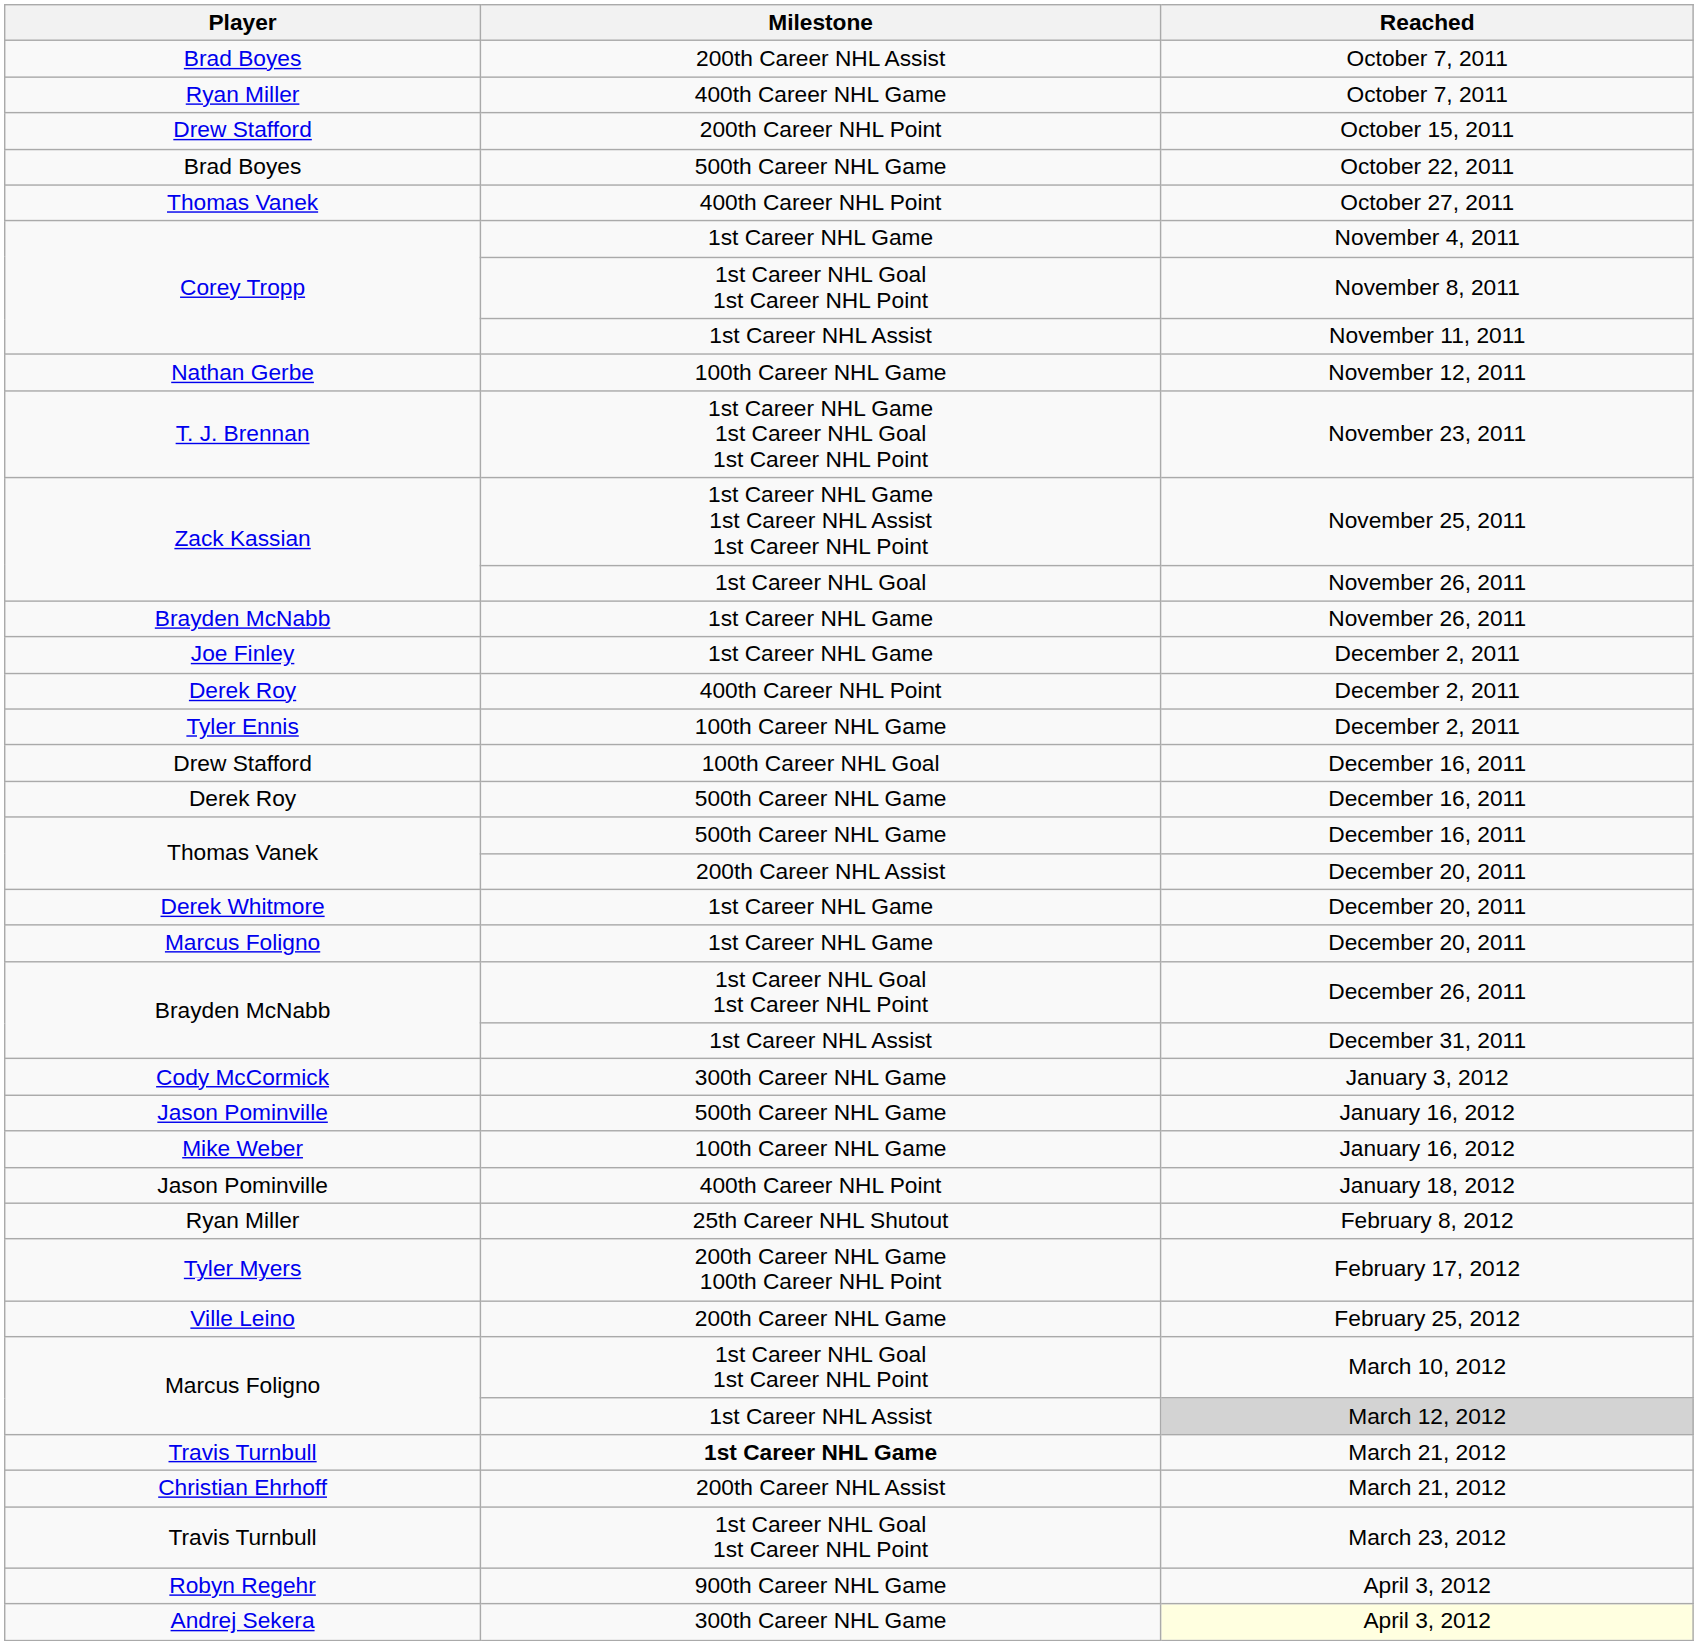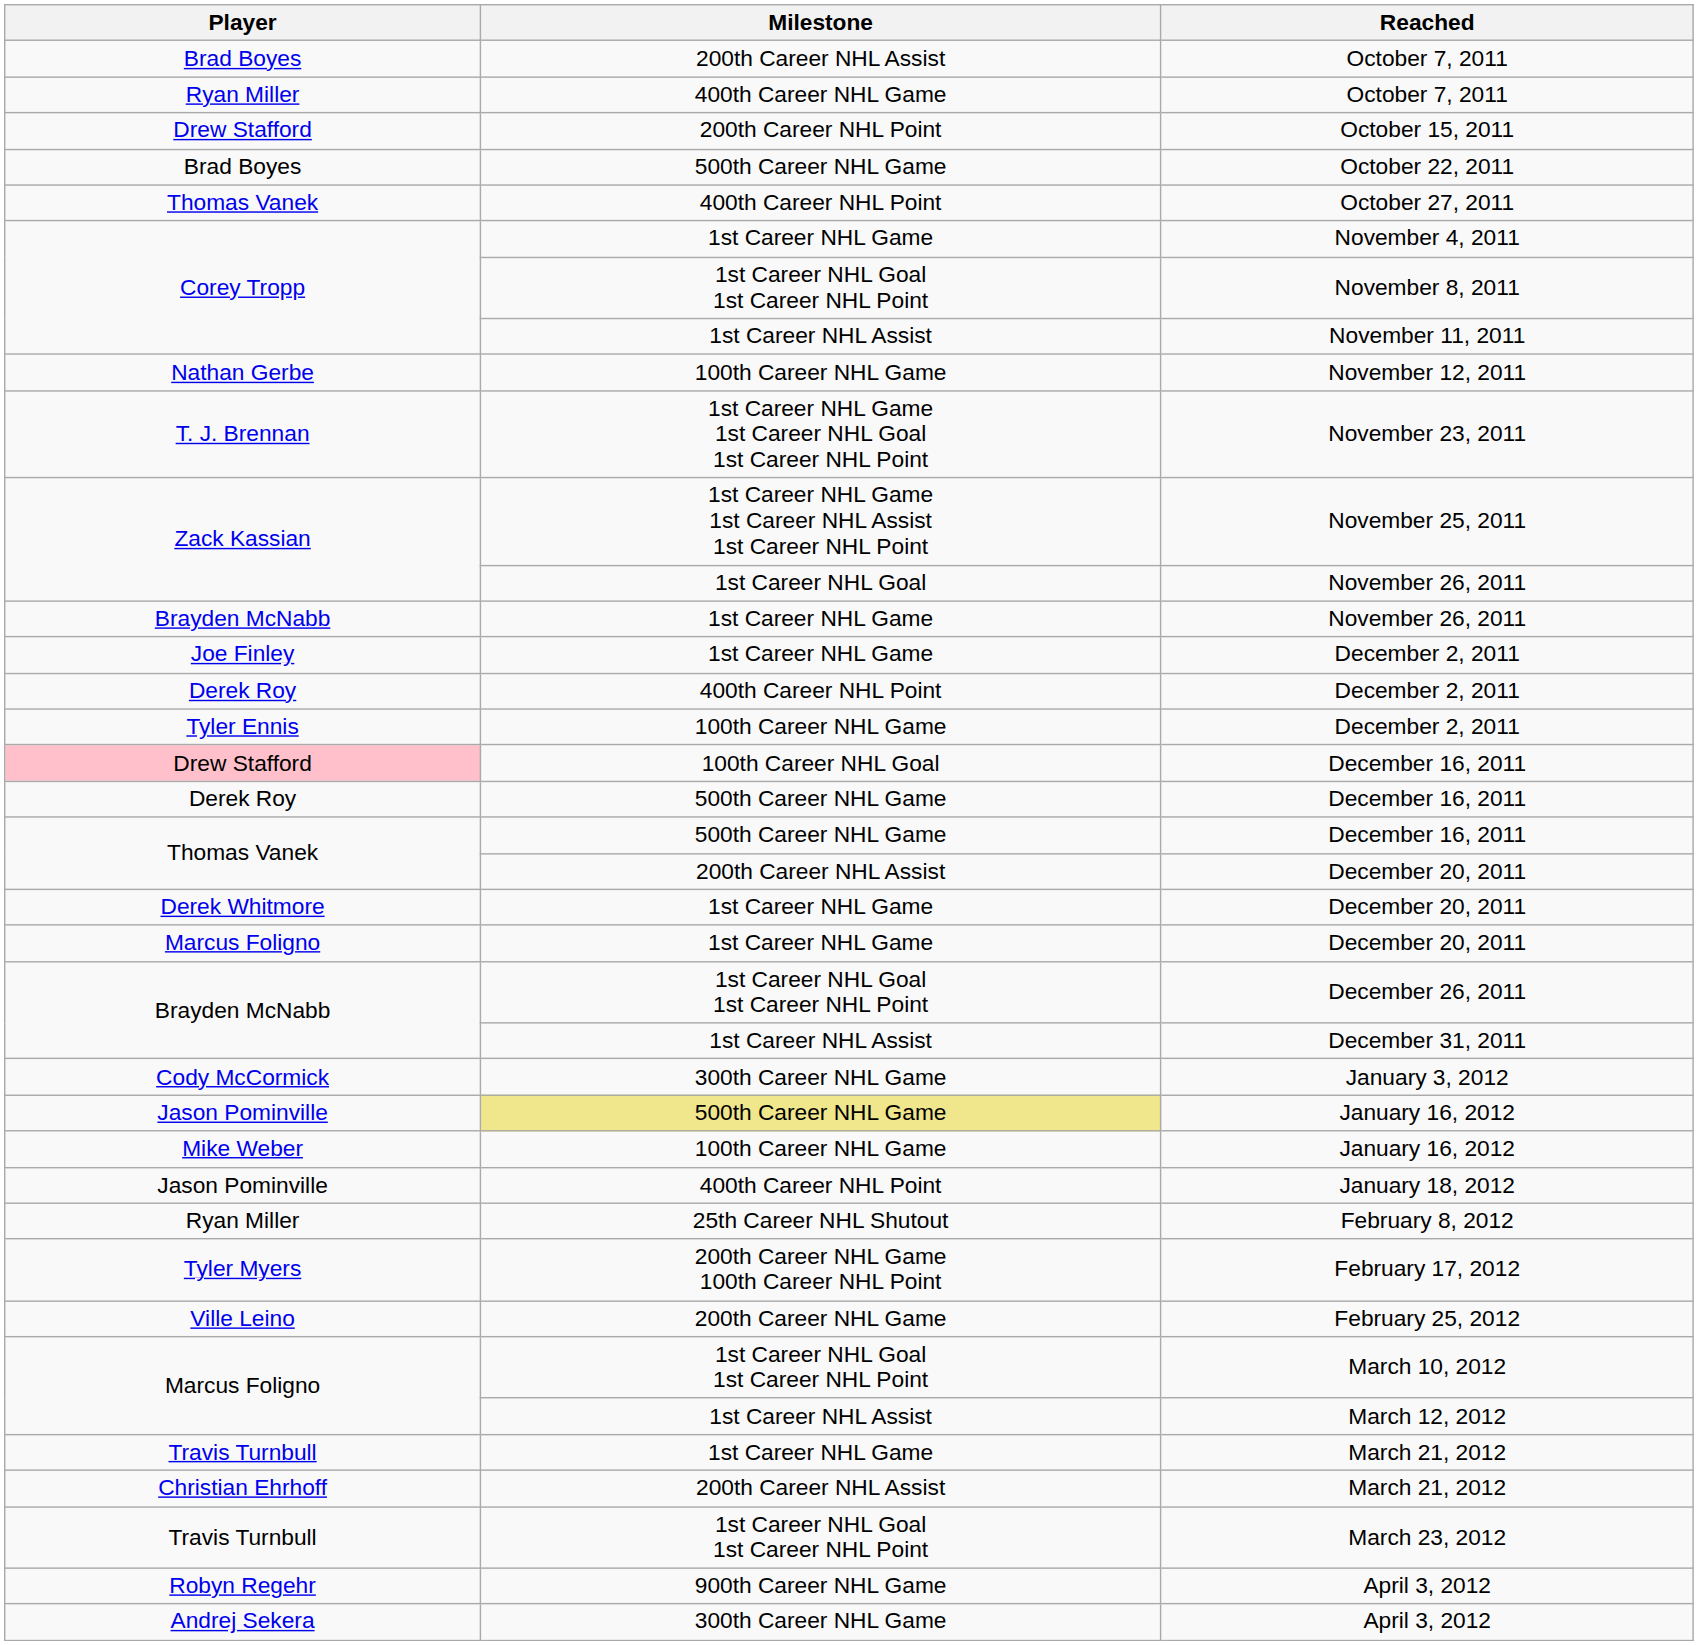(243, 762) no background -> (243, 762) pink background
(821, 1112) no background -> (821, 1112) khaki background
(1427, 1416) lightgrey background -> (1427, 1416) no background
(821, 1452) bold -> (821, 1452) normal
(1427, 1621) lightyellow background -> (1427, 1621) no background
